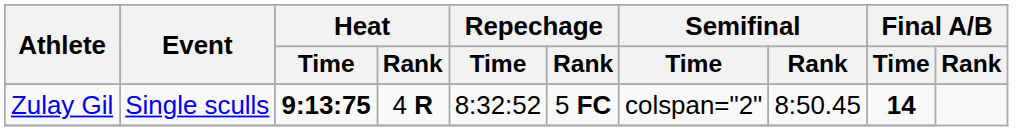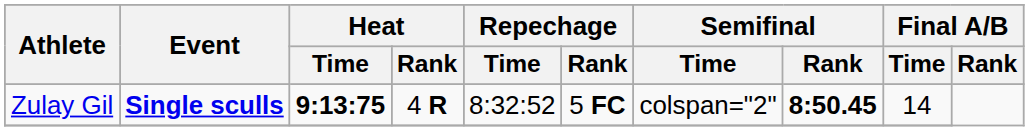(197, 105) normal -> (205, 105) bold
(818, 105) normal -> (833, 105) bold
(901, 105) bold -> (917, 105) normal
